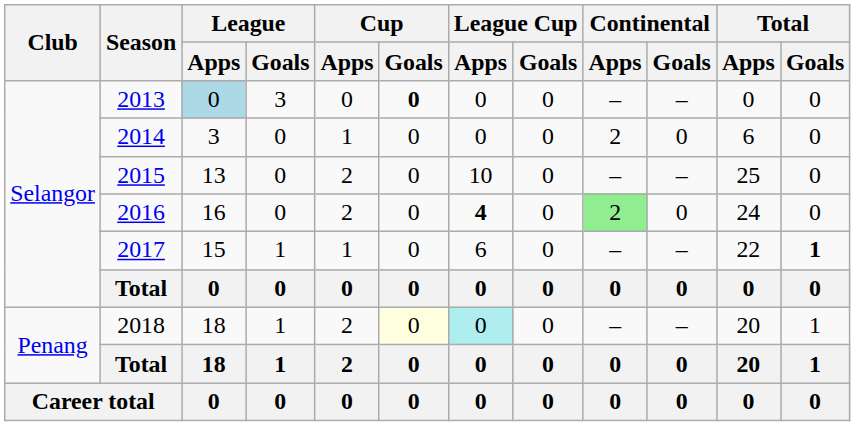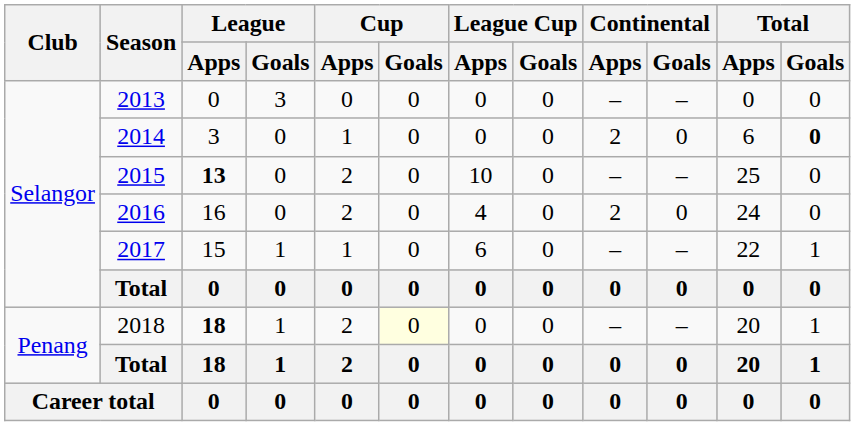(214, 99) lightblue background -> (214, 99) no background
(414, 99) bold -> (414, 99) normal
(815, 136) normal -> (815, 136) bold
(214, 174) normal -> (214, 174) bold
(481, 212) bold -> (481, 212) normal
(615, 212) lightgreen background -> (615, 212) no background
(815, 250) bold -> (815, 250) normal
(214, 325) normal -> (214, 325) bold
(481, 325) paleturquoise background -> (481, 325) no background
